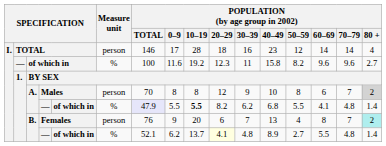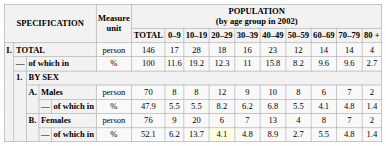(372, 91) lightgrey background -> (372, 91) no background
(148, 106) lavender background -> (148, 106) no background
(196, 106) bold -> (196, 106) normal
(372, 120) paleturquoise background -> (372, 120) no background
